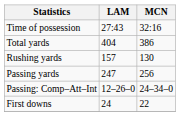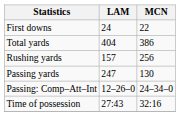rows swapped: (29, 104) <-> (43, 27)
(147, 58) 130 -> (147, 58) 256
(147, 73) 256 -> (147, 73) 130
